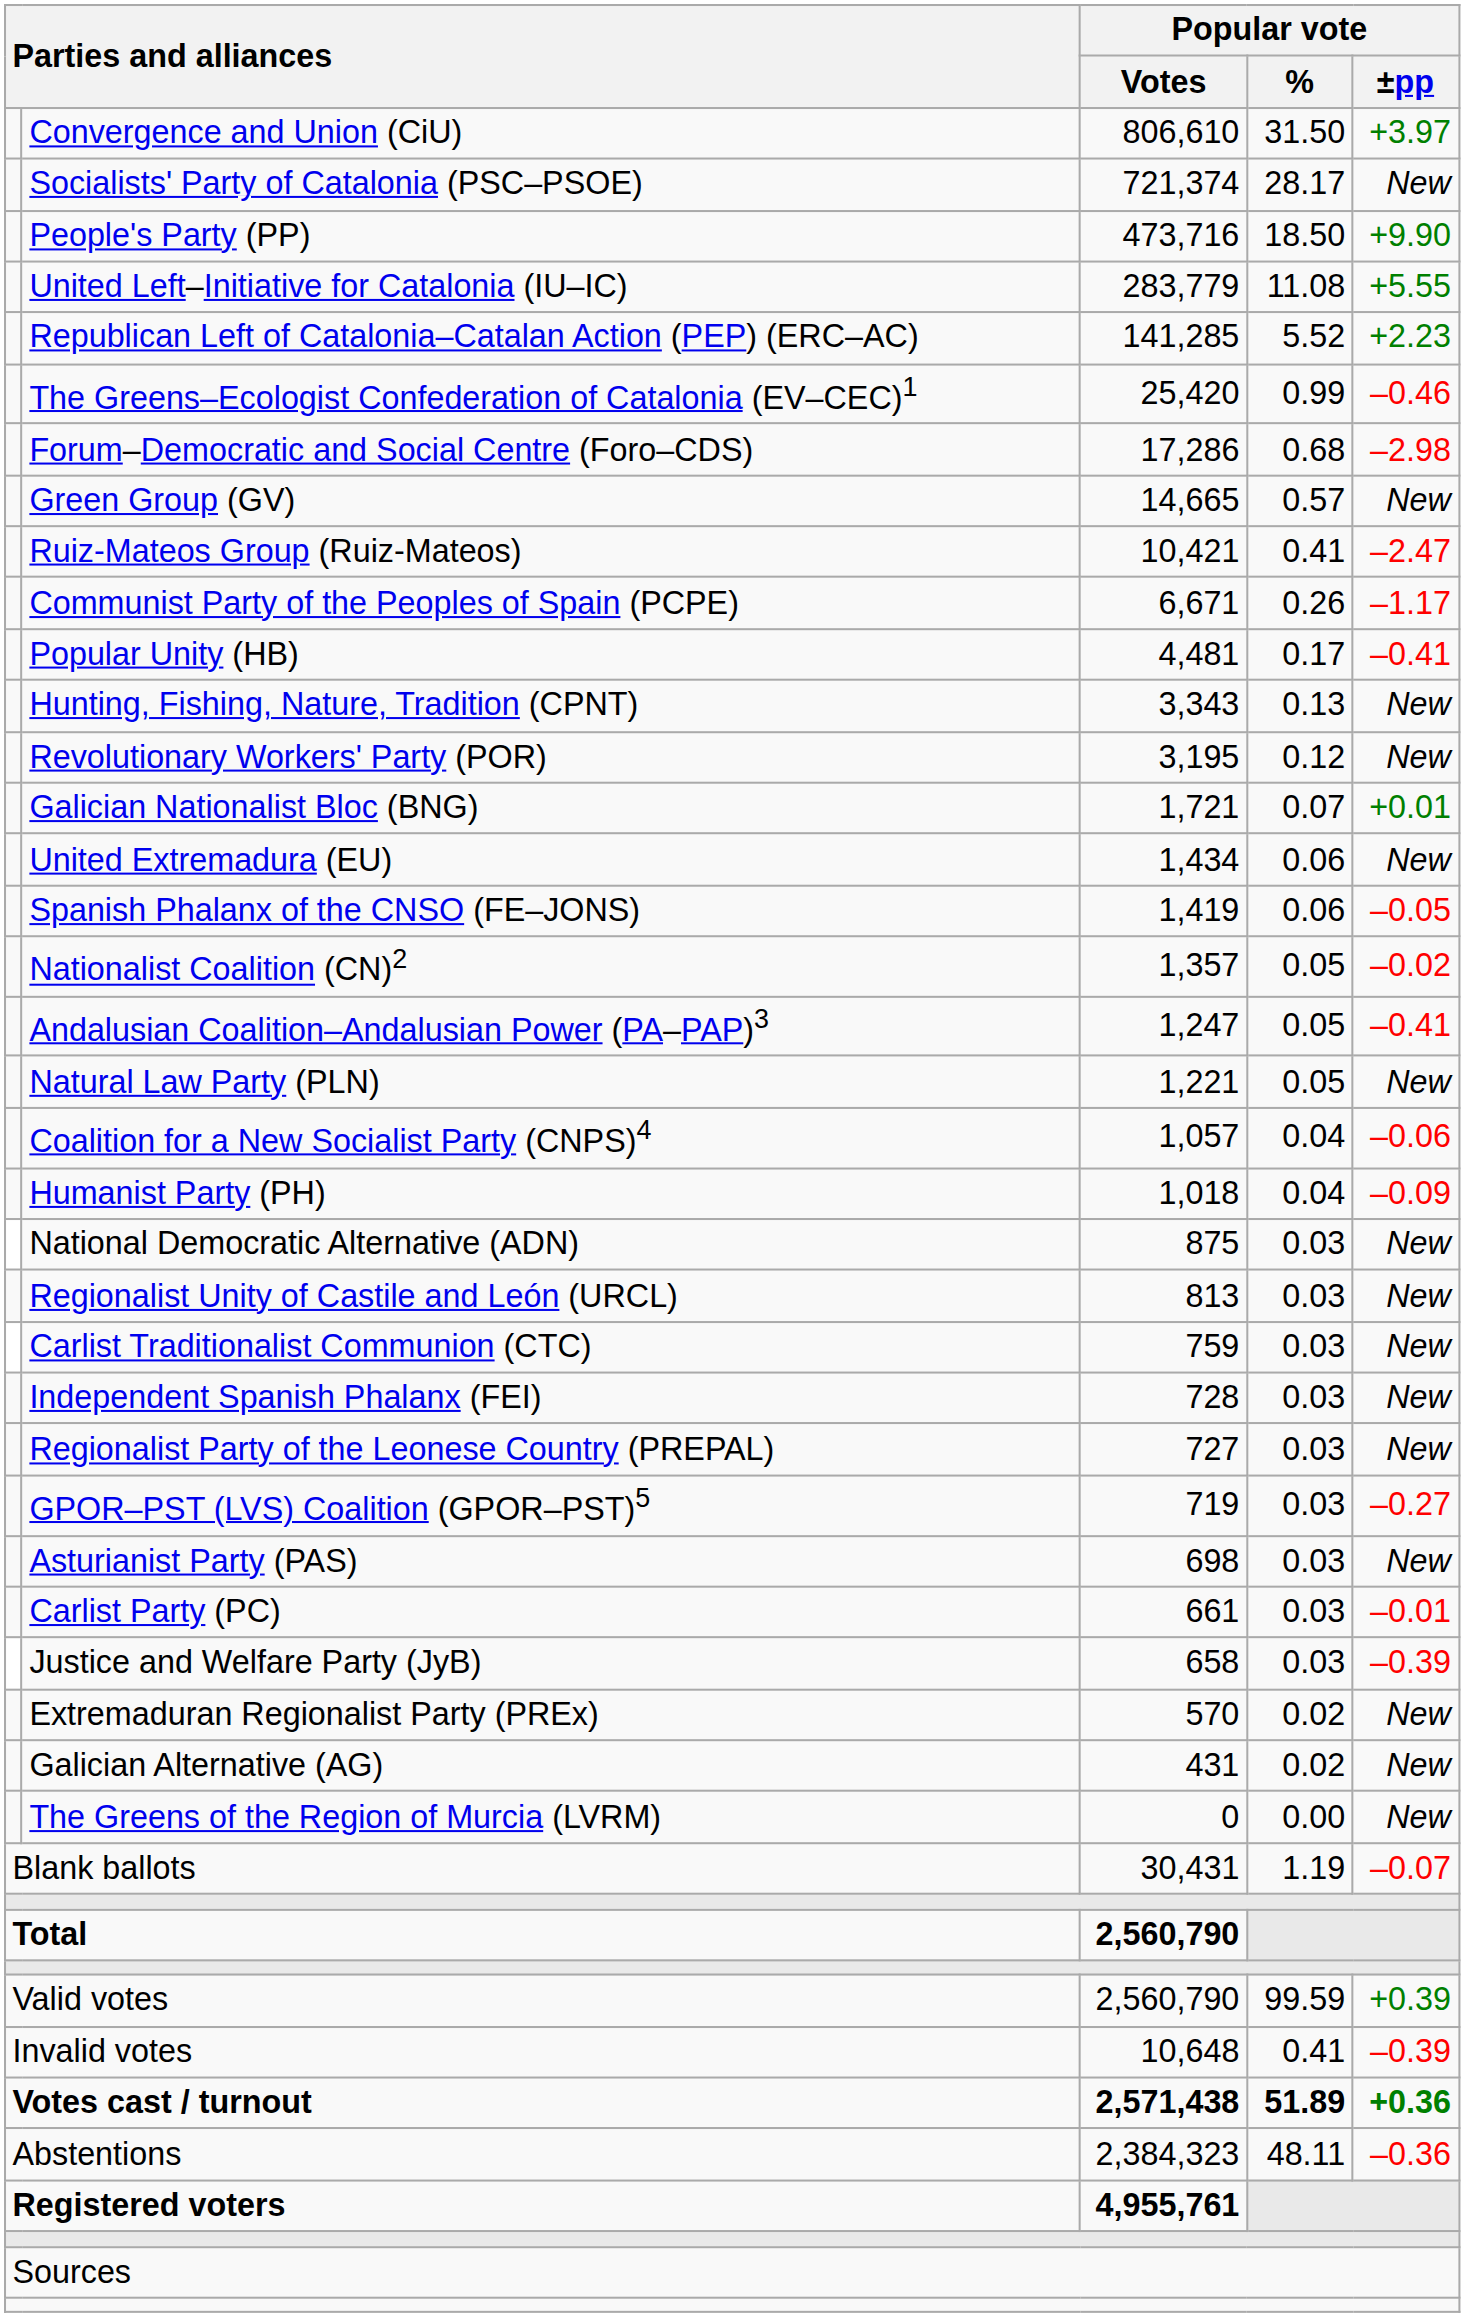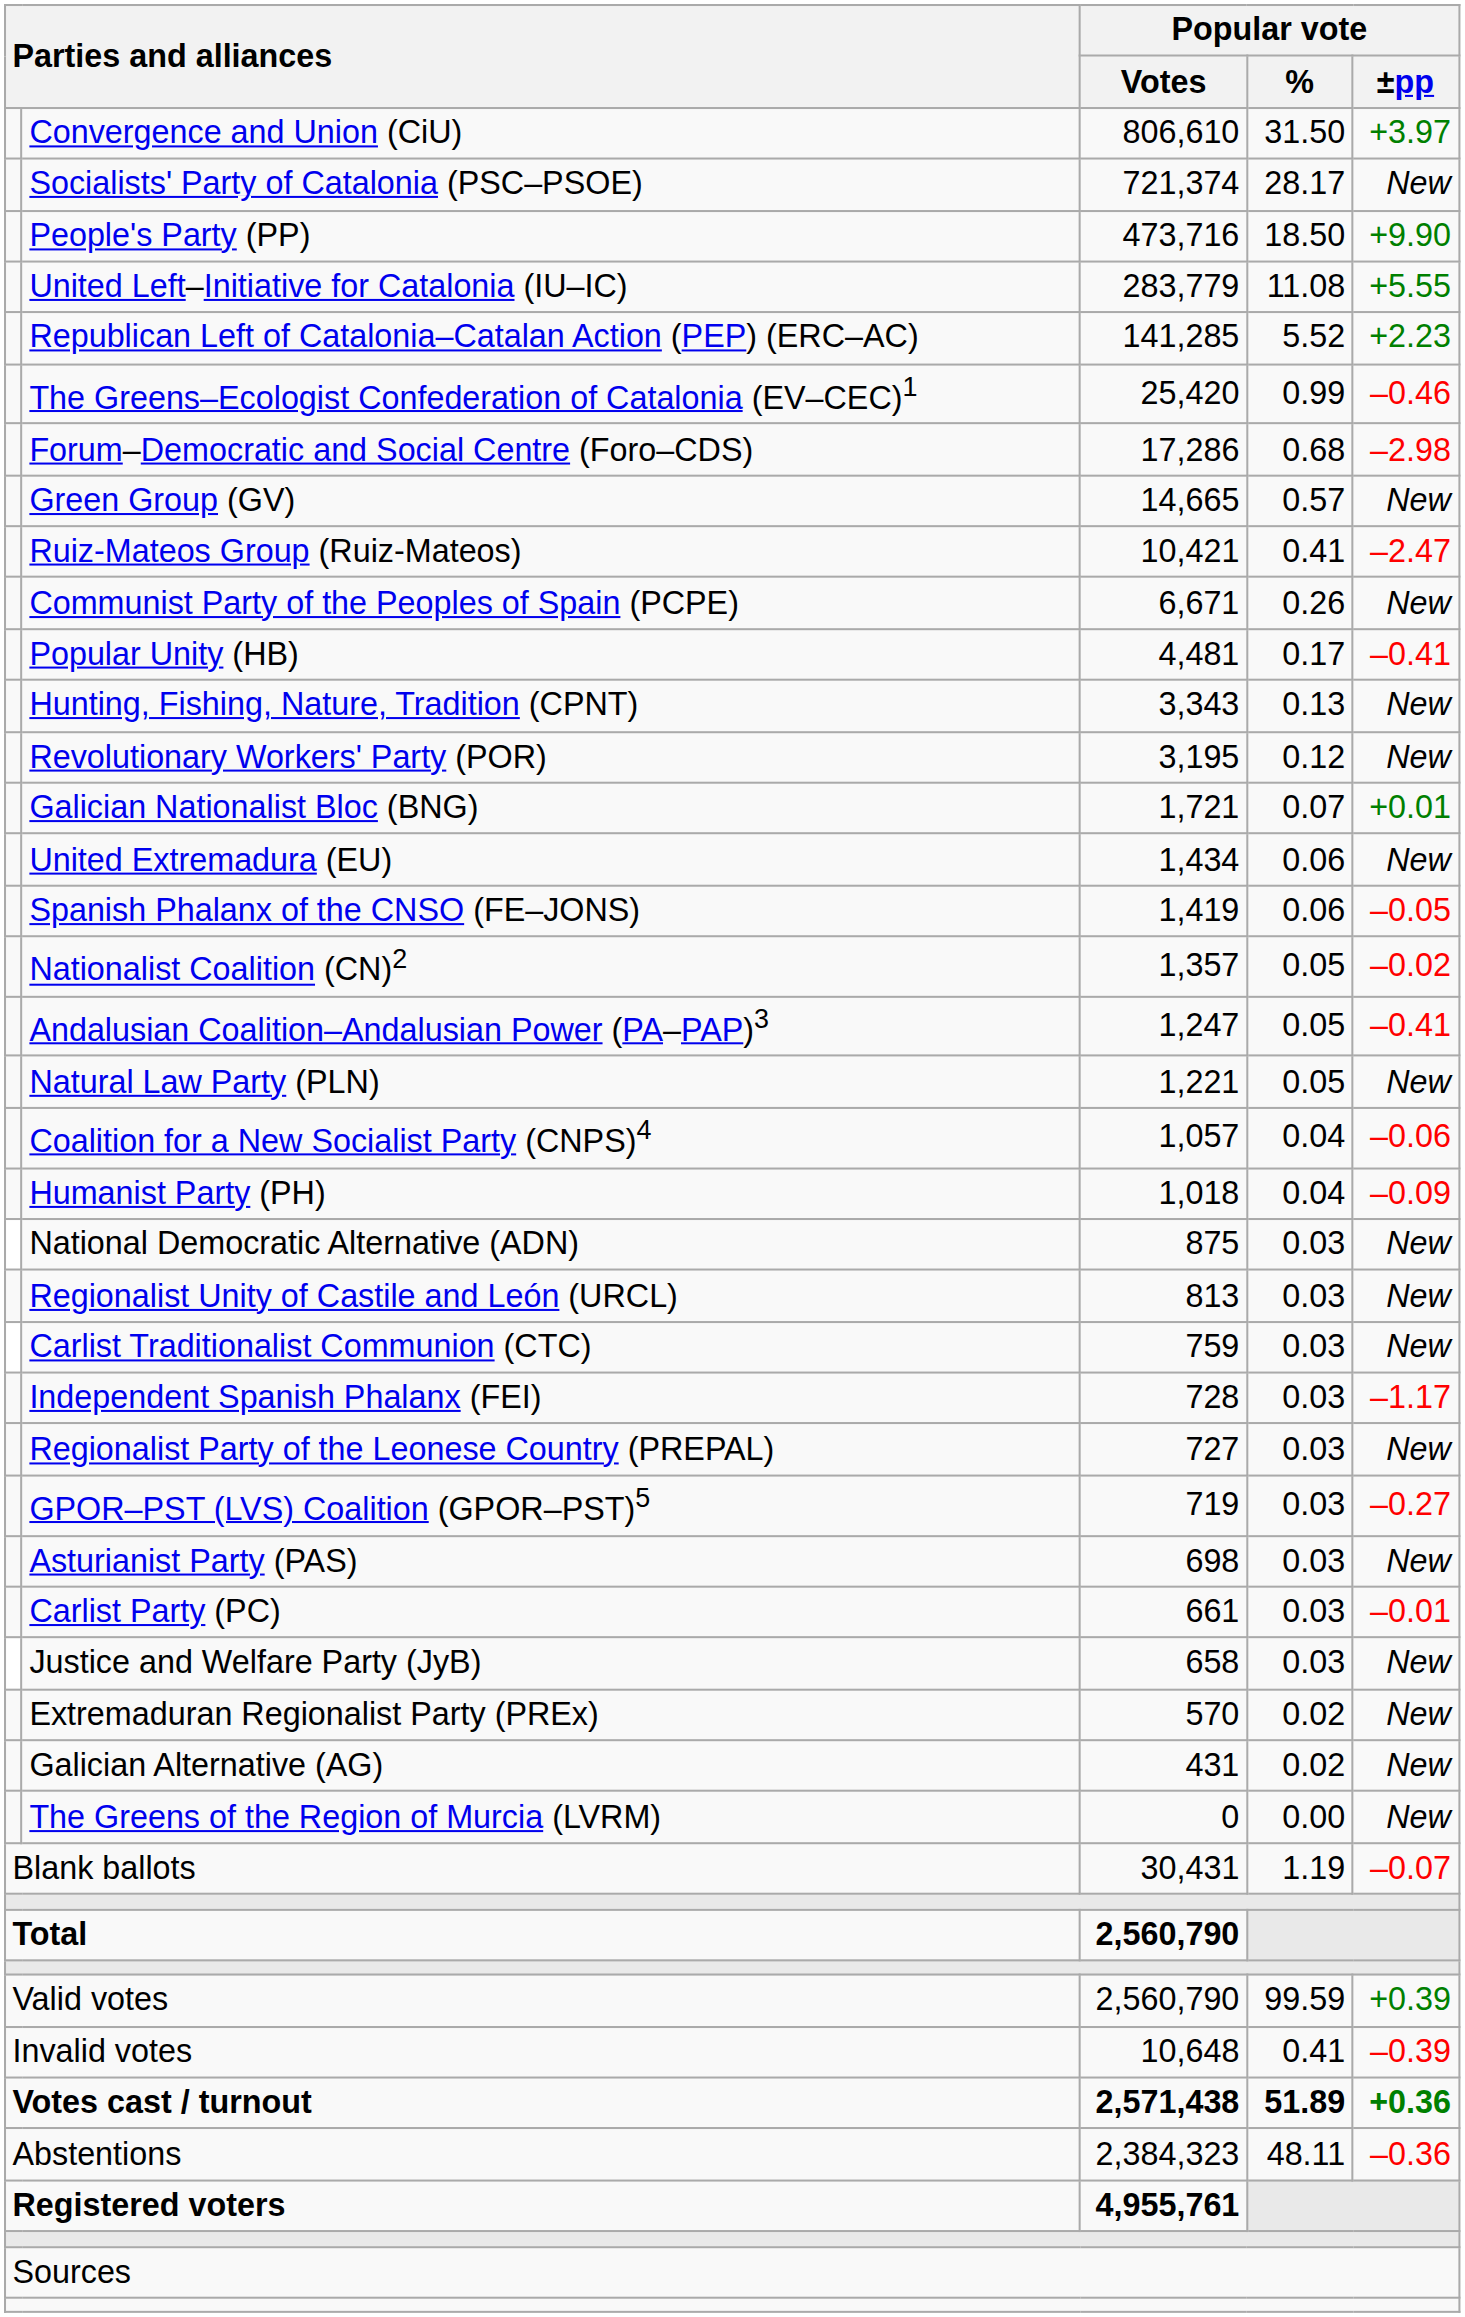(1411, 602) –1.17 -> (1419, 602) New
(1419, 1397) New -> (1411, 1397) –1.17
(1411, 1662) –0.39 -> (1419, 1662) New
